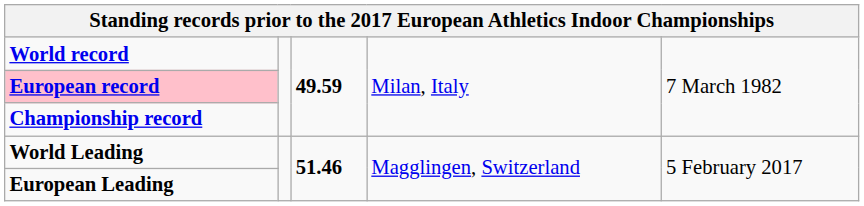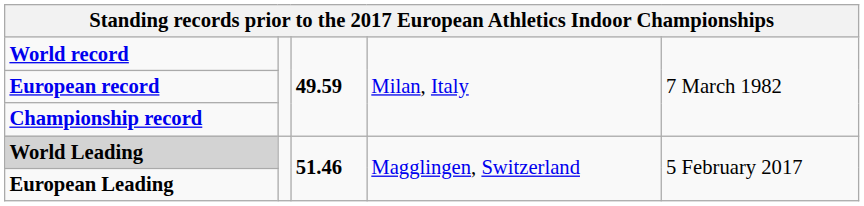(84, 86) pink background -> (84, 86) no background
(76, 151) no background -> (76, 151) lightgrey background
